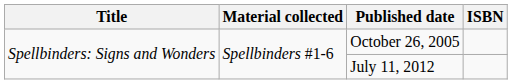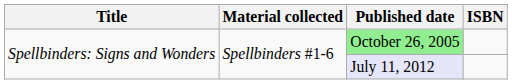(405, 41) no background -> (405, 41) lightgreen background
(393, 66) no background -> (393, 66) lavender background
